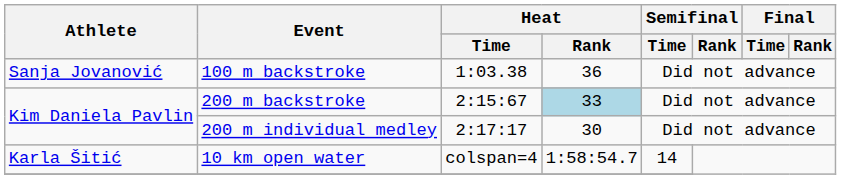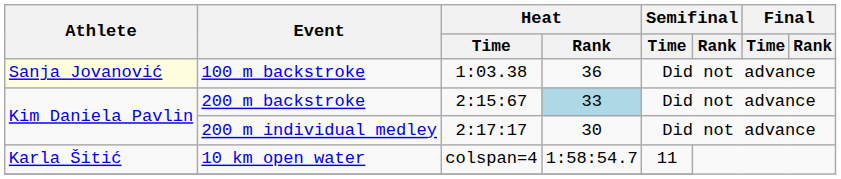(86, 73) no background -> (86, 73) lightyellow background
(667, 159) 14 -> (667, 159) 11
